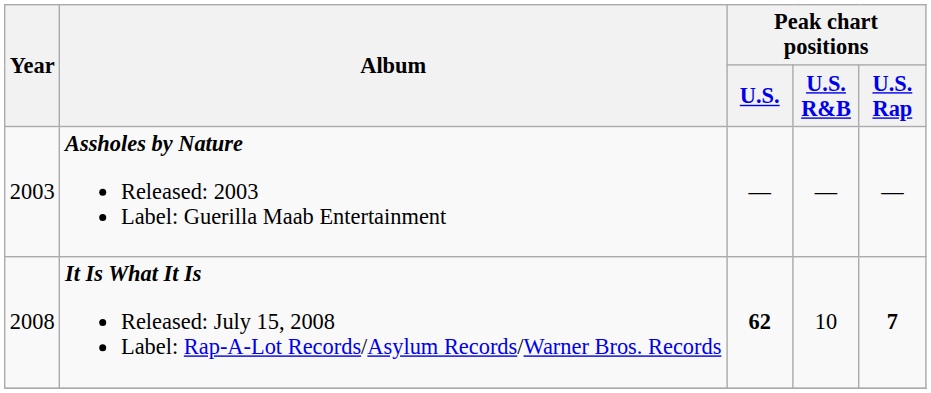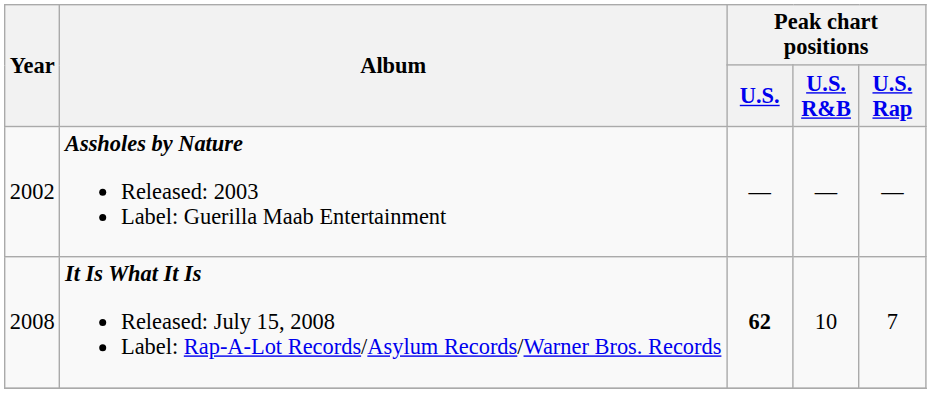(32, 191) 2003 -> (32, 191) 2002
(892, 322) bold -> (892, 322) normal
